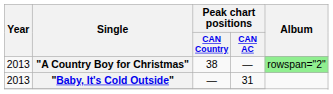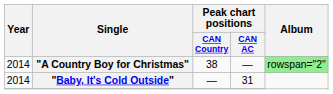(18, 64) 2013 -> (18, 64) 2014
(18, 81) 2013 -> (18, 81) 2014
